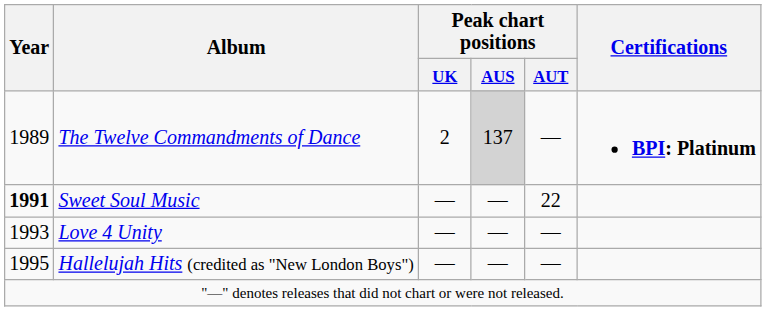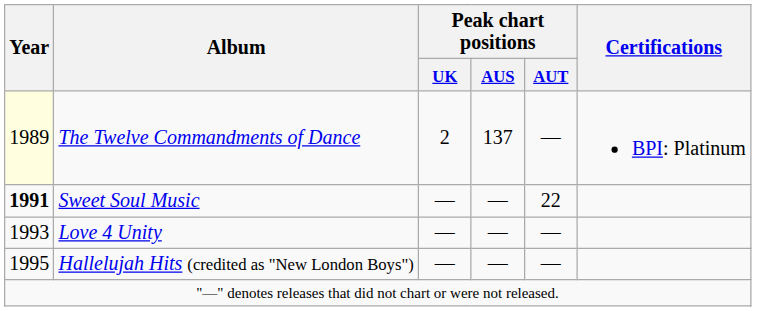(29, 137) no background -> (29, 137) lightyellow background
(498, 137) lightgrey background -> (498, 137) no background
(669, 149) bold -> (664, 149) normal
